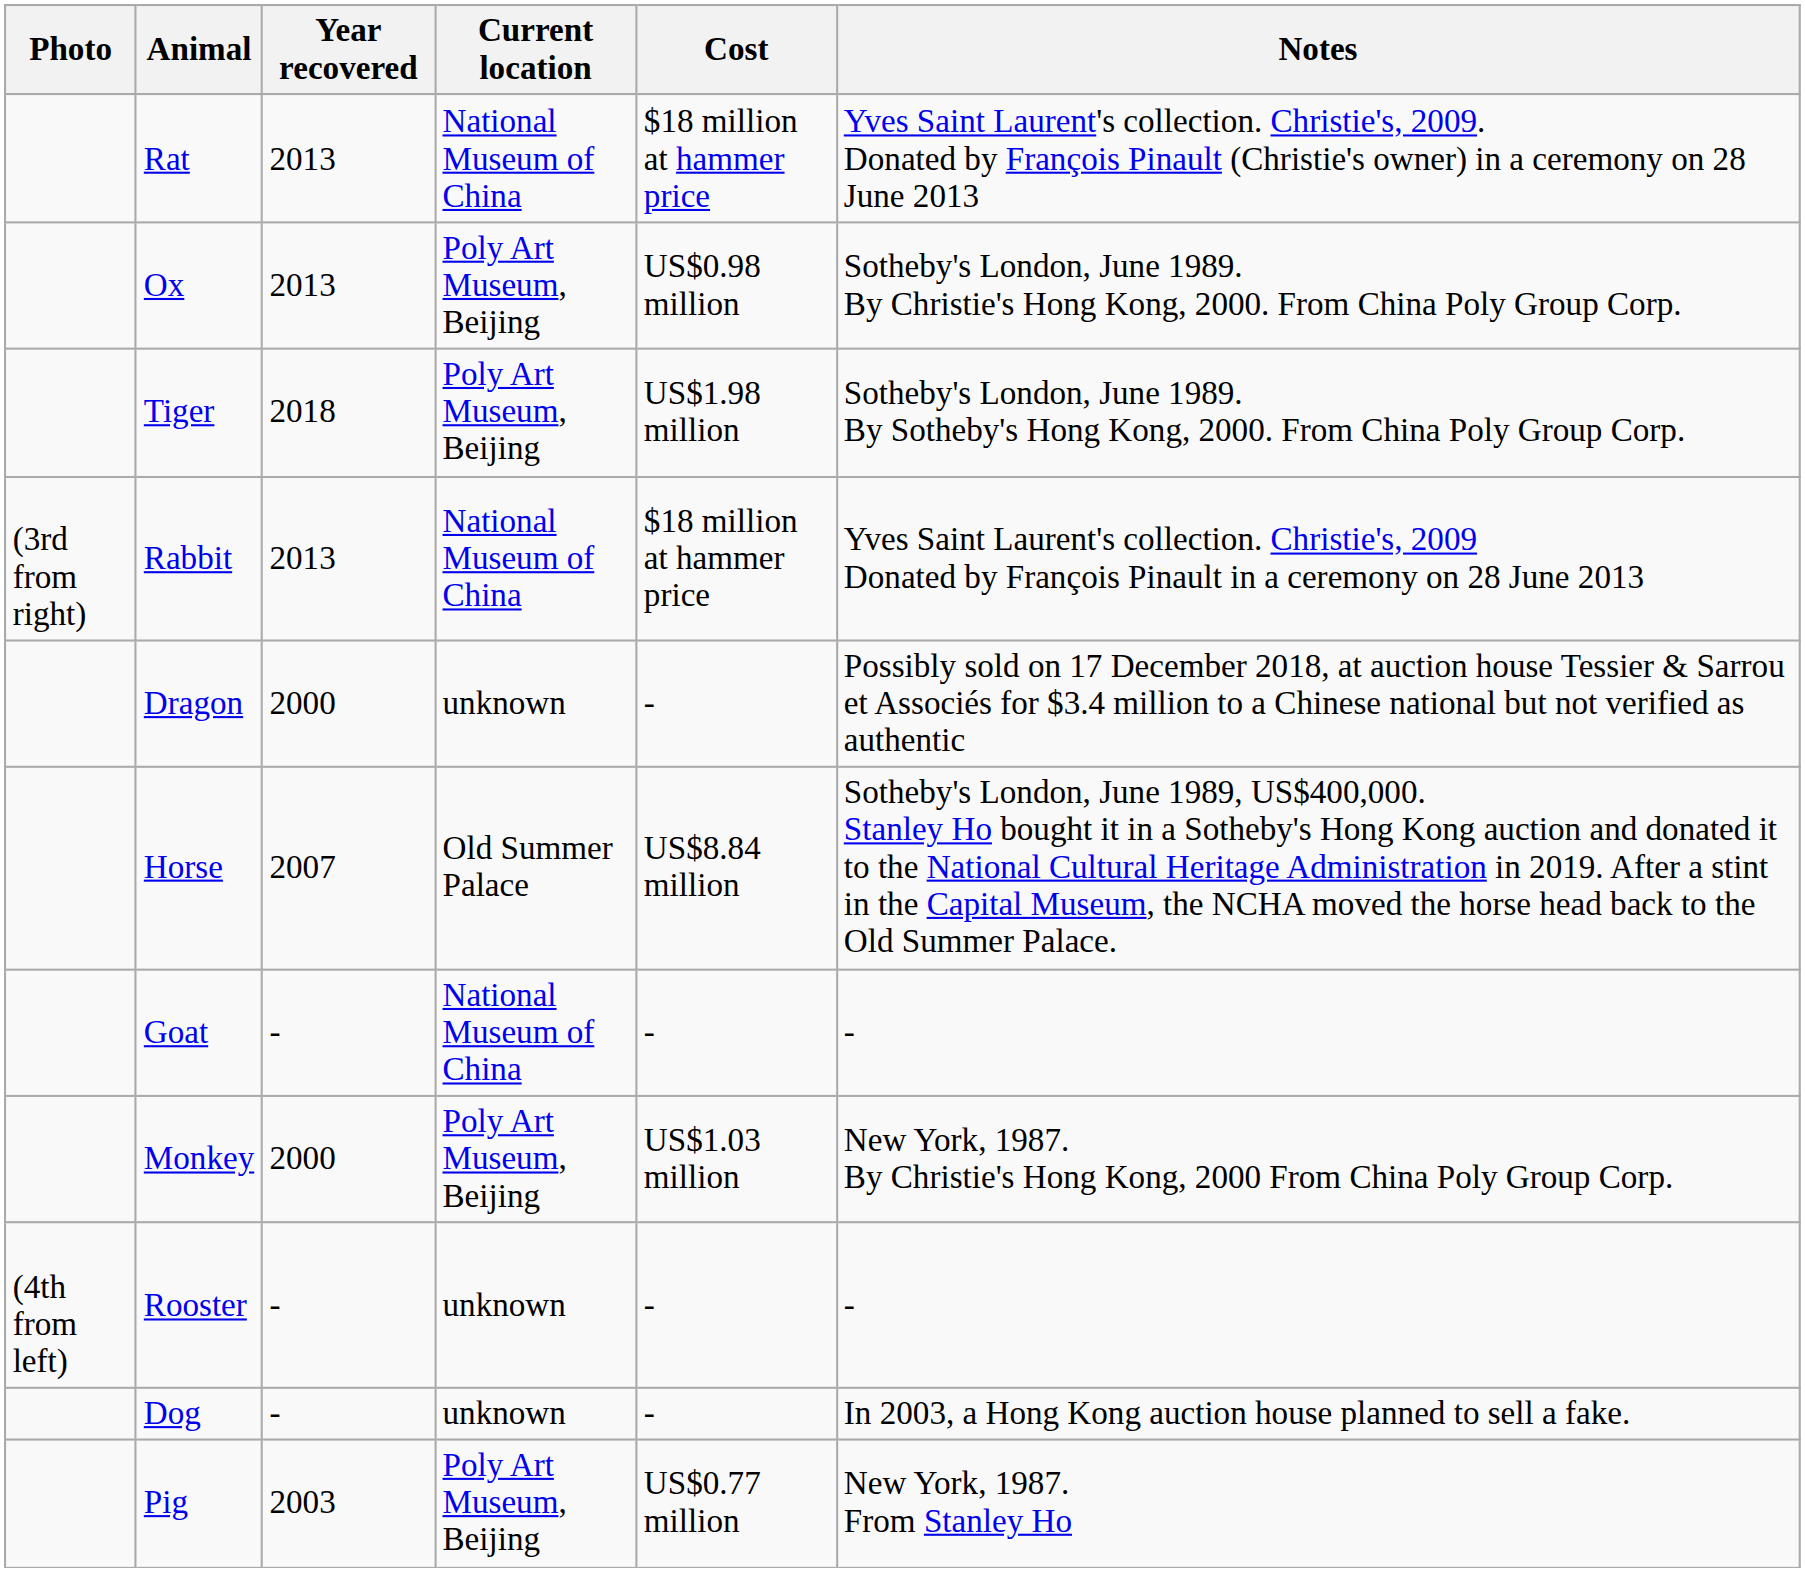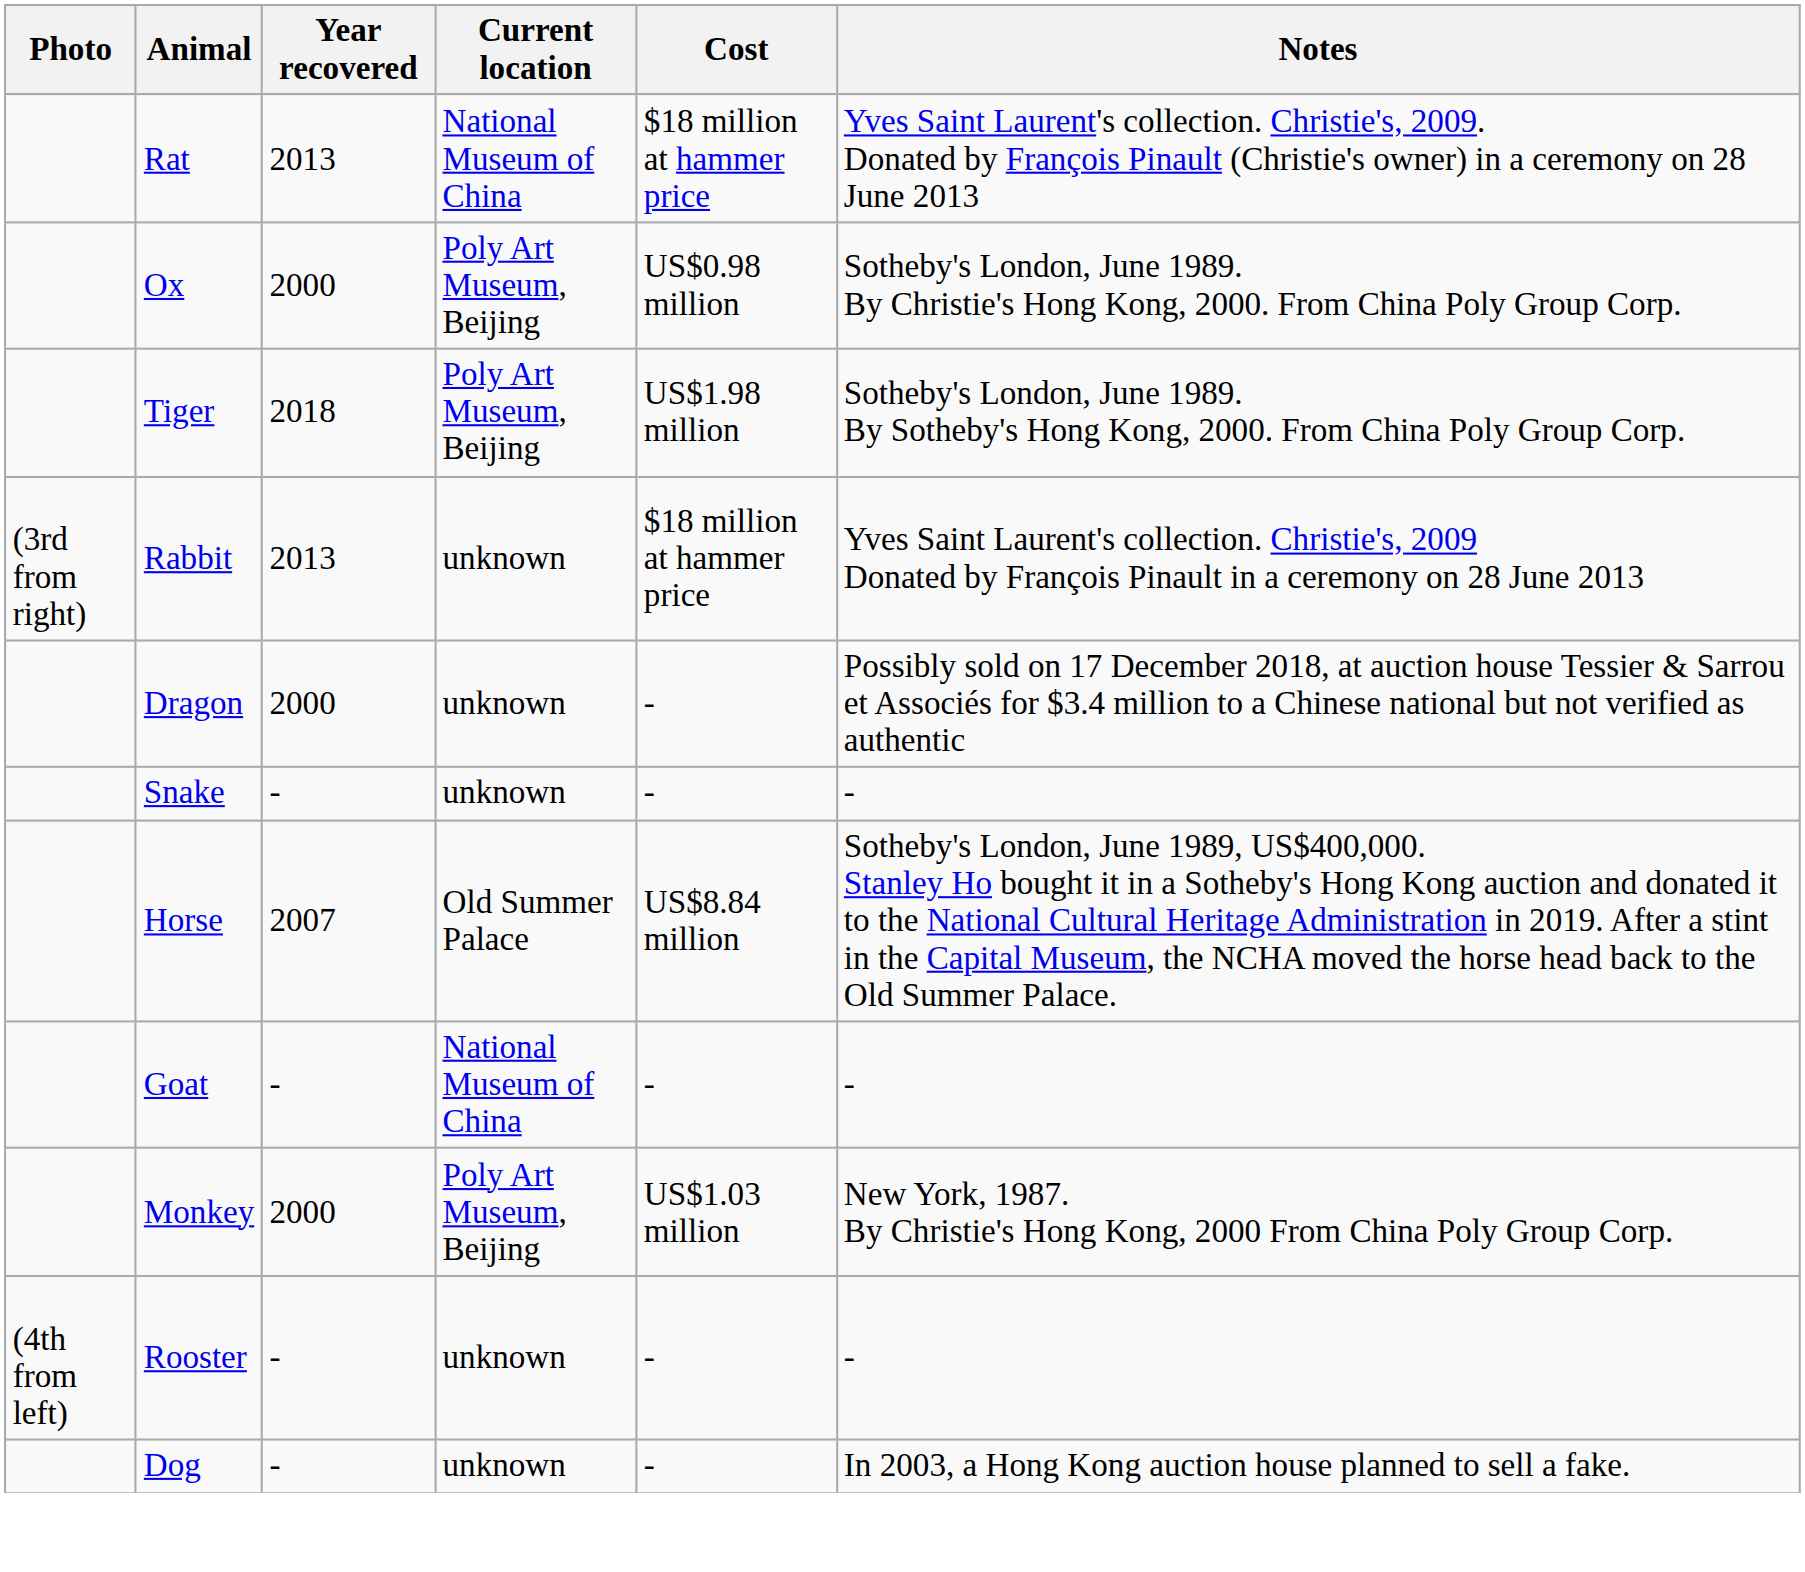(303, 284) 2013 -> (303, 284) 2000
(518, 557) National Museum of China -> (504, 557) unknown
+ row: (184, 793)
- row: (166, 1502)
